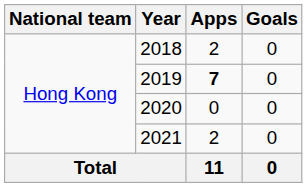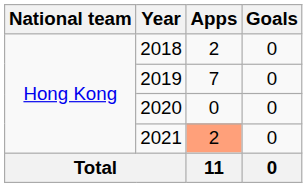(214, 78) bold -> (214, 78) normal
(214, 138) no background -> (214, 138) lightsalmon background
